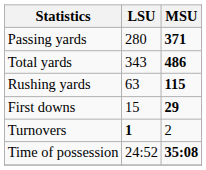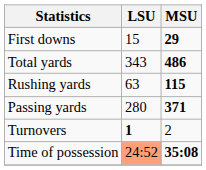rows swapped: (42, 107) <-> (47, 39)
(141, 153) no background -> (141, 153) lightsalmon background
